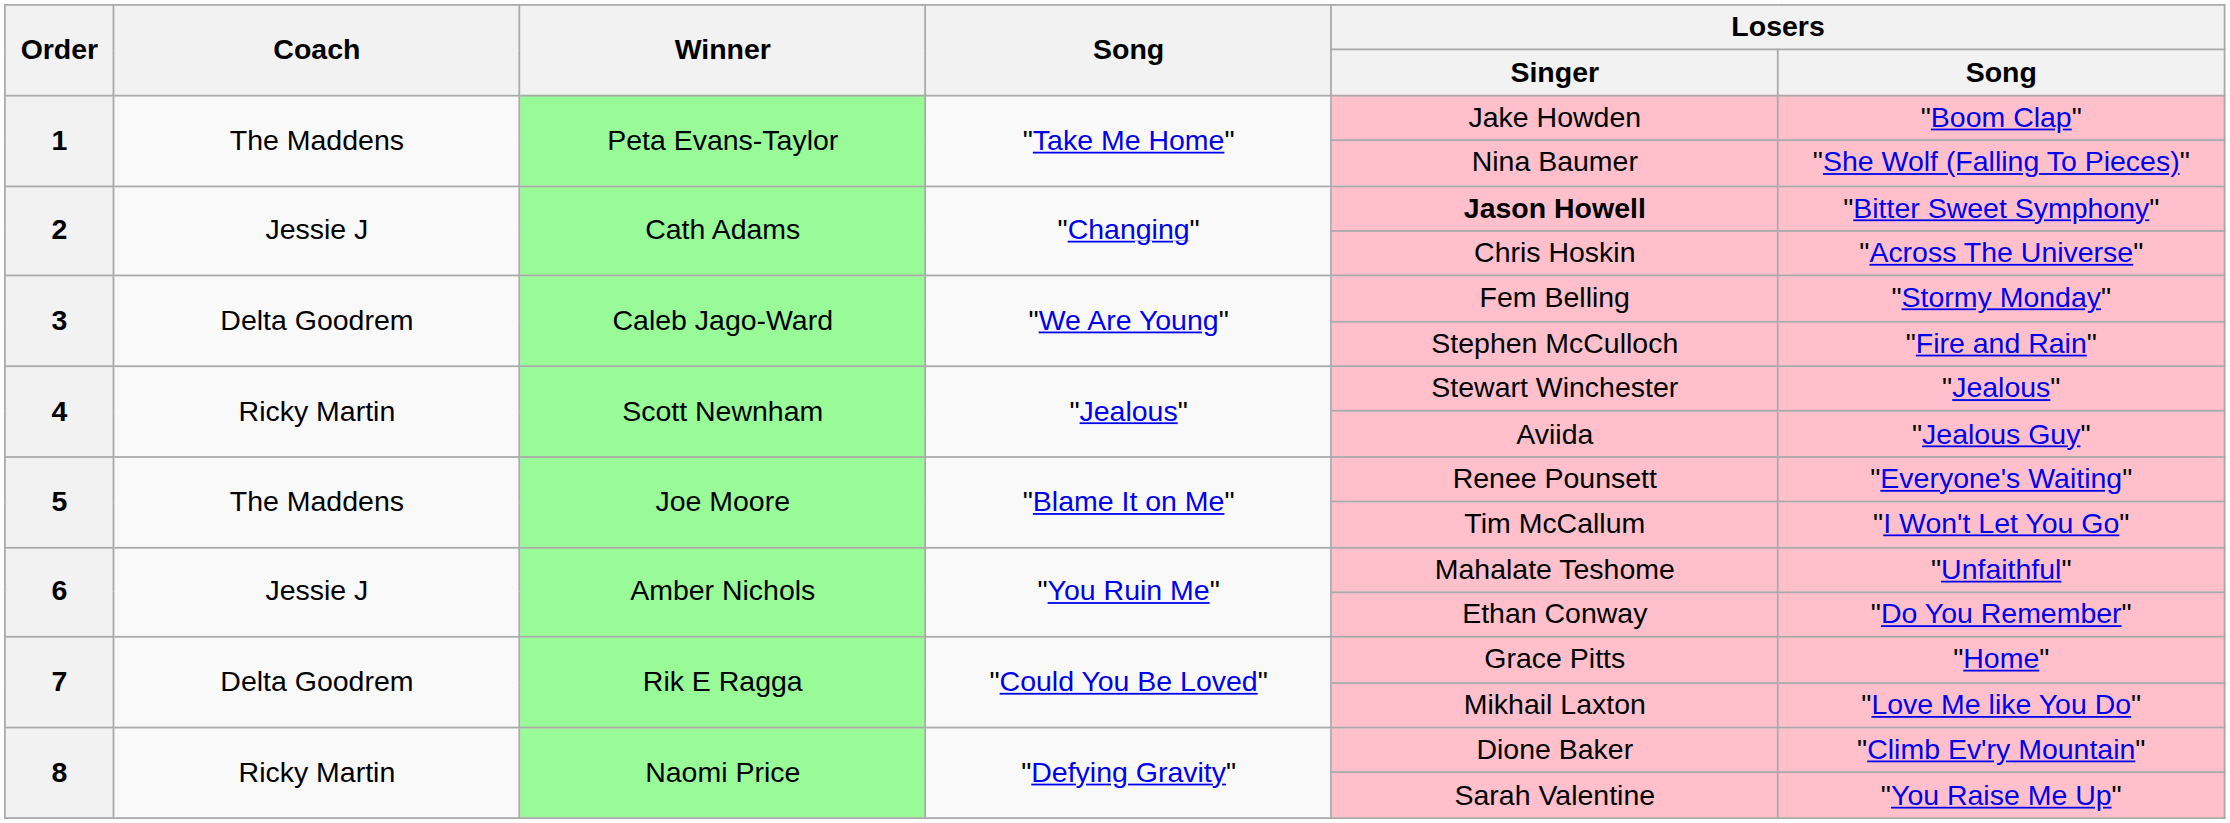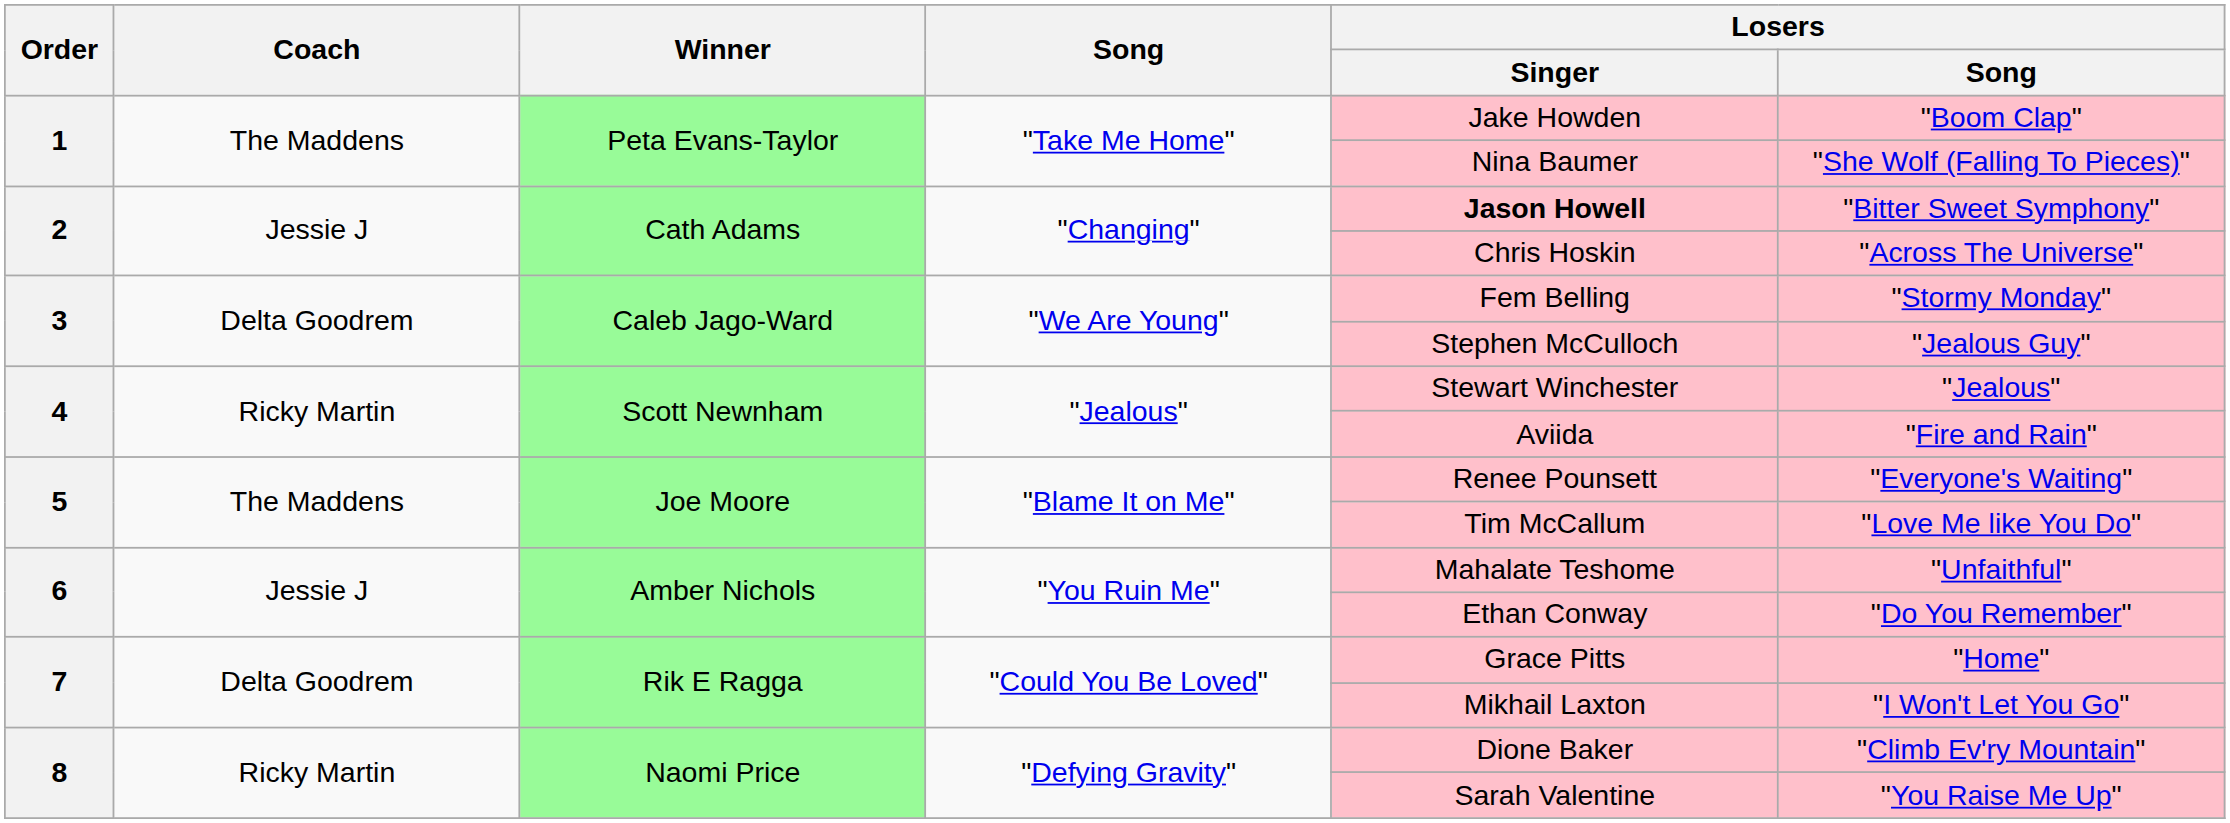(2001, 343) "Fire and Rain" -> (2001, 343) "Jealous Guy"
(2001, 433) "Jealous Guy" -> (2001, 433) "Fire and Rain"
(2001, 523) "I Won't Let You Go" -> (2001, 523) "Love Me like You Do"
(2001, 704) "Love Me like You Do" -> (2001, 704) "I Won't Let You Go"
